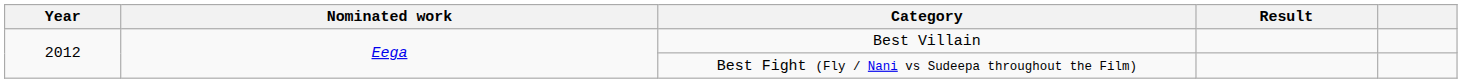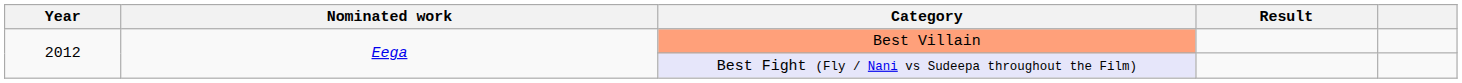(927, 41) no background -> (927, 41) lightsalmon background
(927, 65) no background -> (927, 65) lavender background
